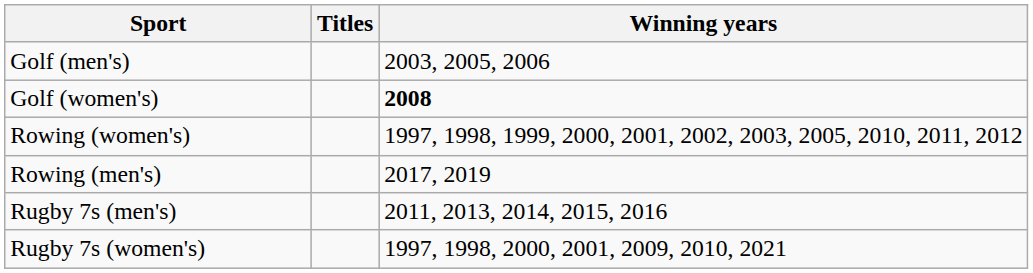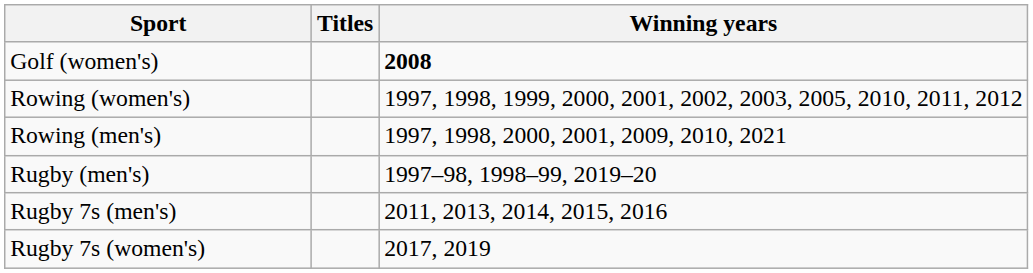- row: (70, 60)
(437, 173) 2017, 2019 -> (585, 135) 1997, 1998, 2000, 2001, 2009, 2010, 2021
+ row: (80, 173)
(585, 248) 1997, 1998, 2000, 2001, 2009, 2010, 2021 -> (437, 248) 2017, 2019
